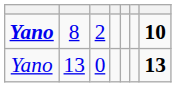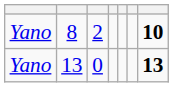(32, 31) bold -> (30, 31) normal
